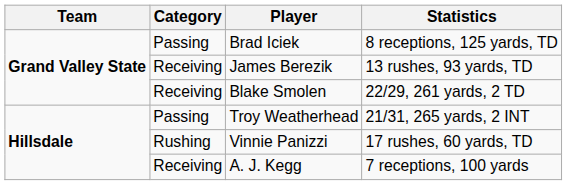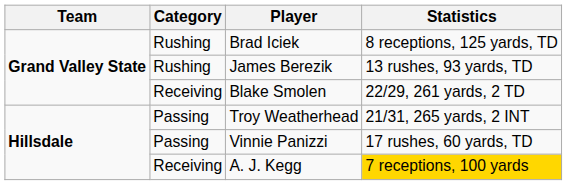(181, 42) Passing -> (182, 42) Rushing
(188, 67) Receiving -> (182, 67) Rushing
(182, 141) Rushing -> (181, 141) Passing
(447, 166) no background -> (447, 166) gold background
